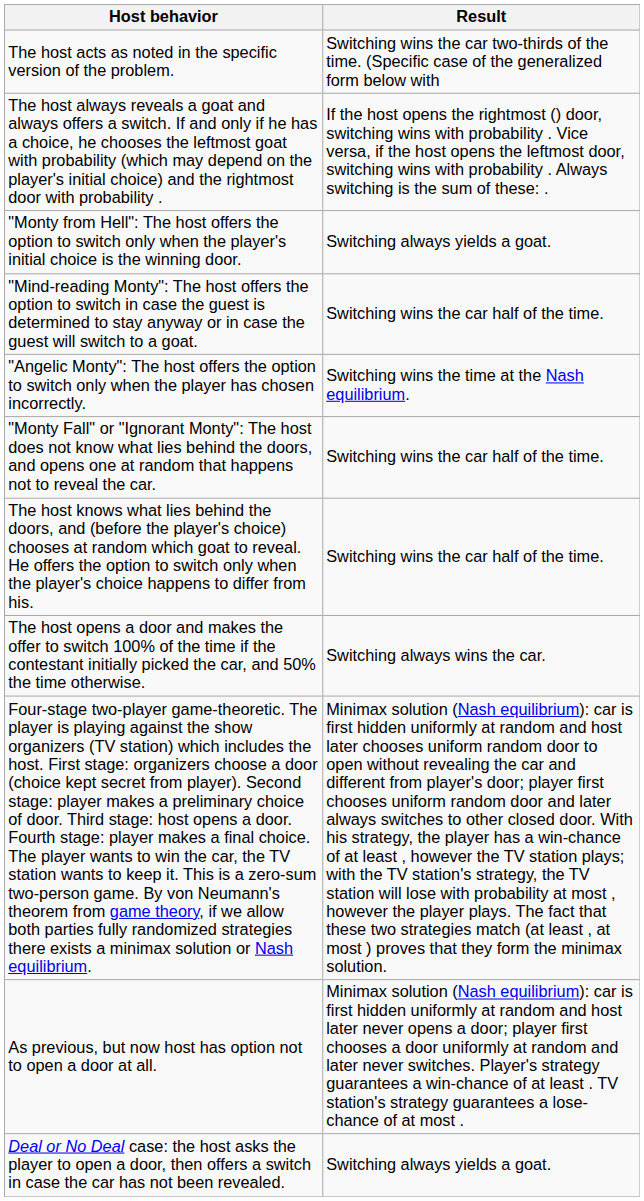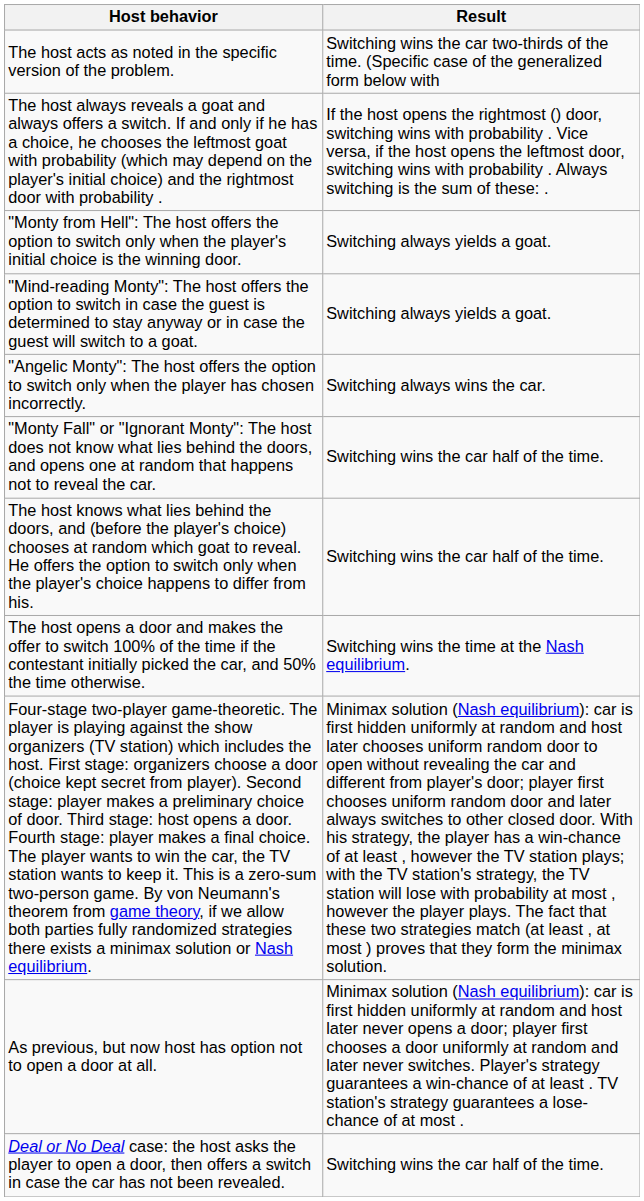(465, 313) Switching wins the car half of the time. -> (439, 313) Switching always yields a goat.
(455, 385) Switching wins the time at the Nash equilibrium. -> (436, 385) Switching always wins the car.
(436, 655) Switching always wins the car. -> (455, 655) Switching wins the time at the Nash equilibrium.
(439, 1165) Switching always yields a goat. -> (465, 1165) Switching wins the car half of the time.
